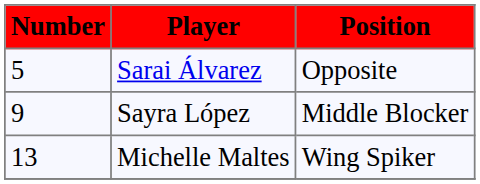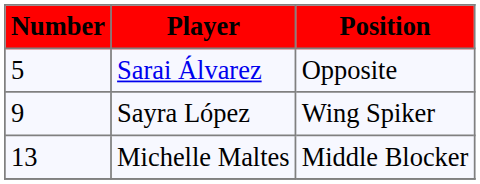(385, 113) Middle Blocker -> (368, 113) Wing Spiker
(368, 156) Wing Spiker -> (385, 156) Middle Blocker
